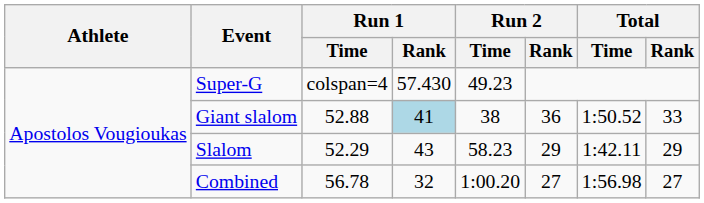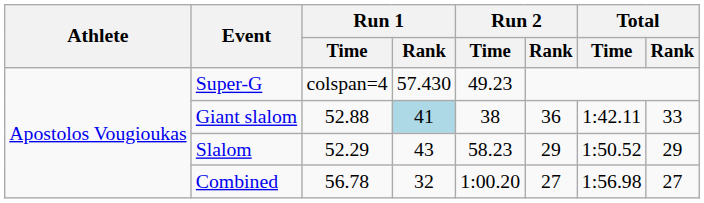(612, 117) 1:50.52 -> (612, 117) 1:42.11
(612, 149) 1:42.11 -> (612, 149) 1:50.52
